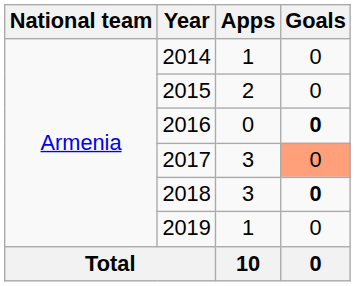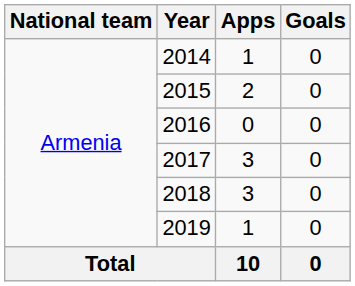(316, 125) bold -> (316, 125) normal
(316, 159) lightsalmon background -> (316, 159) no background
(316, 194) bold -> (316, 194) normal
